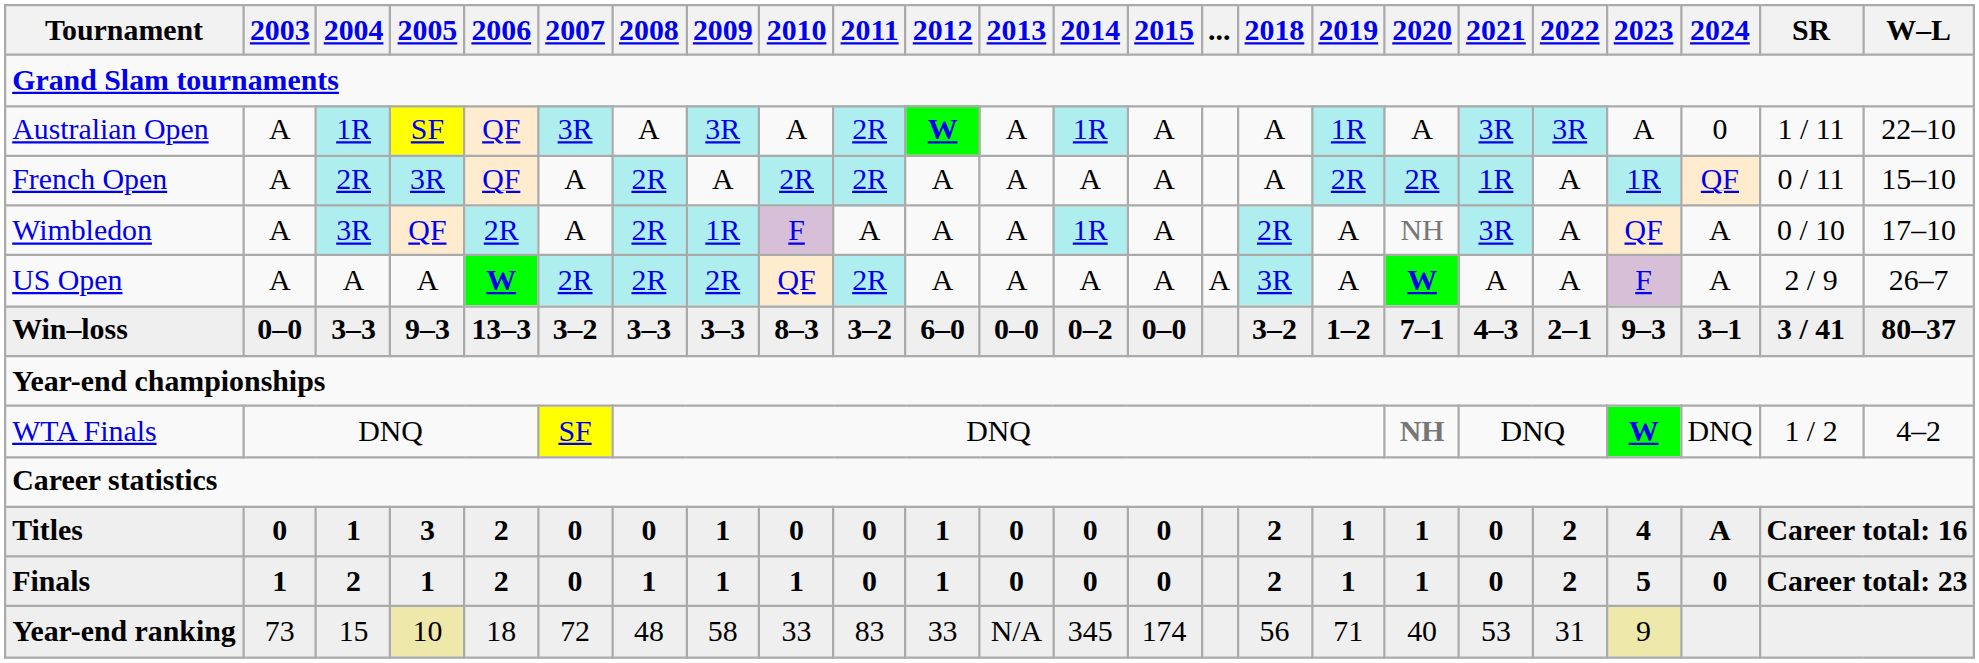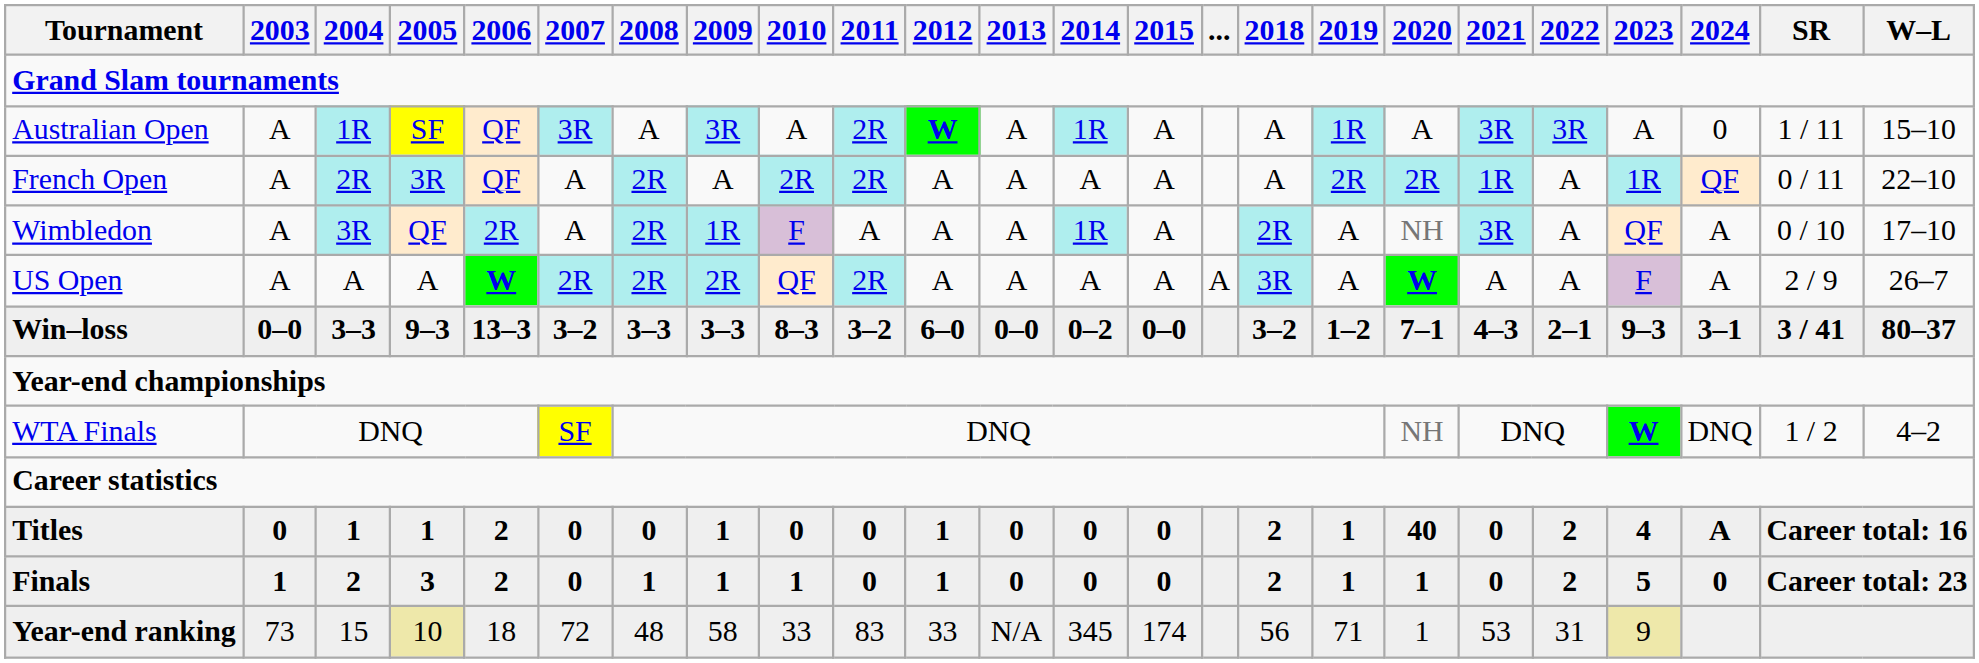(1919, 130) 22–10 -> (1919, 130) 15–10
(1919, 180) 15–10 -> (1919, 180) 22–10
(1422, 430) bold -> (1422, 430) normal
(427, 531) 3 -> (427, 531) 1
(1422, 531) 1 -> (1422, 531) 40
(427, 581) 1 -> (427, 581) 3
(1422, 631) 40 -> (1422, 631) 1
